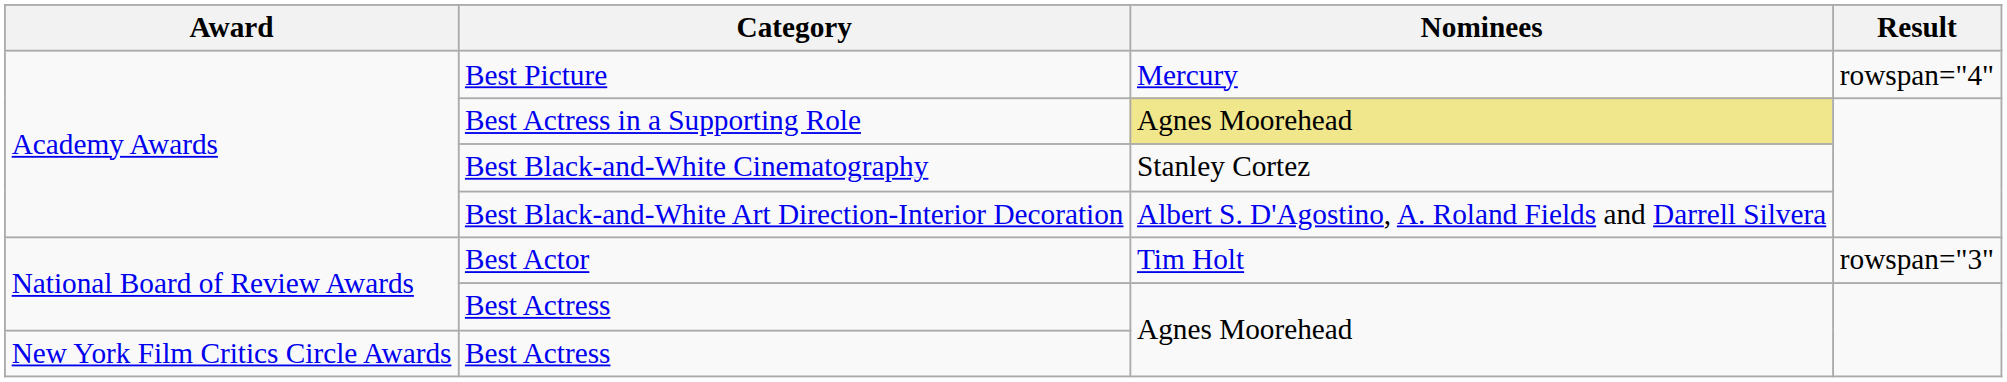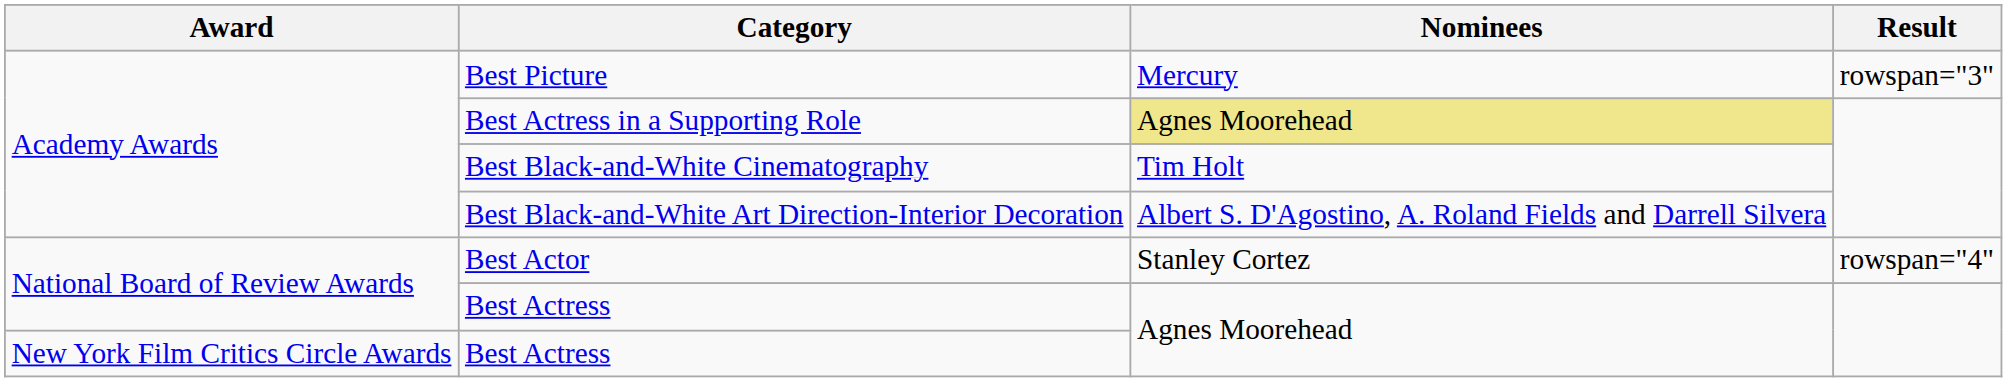(1917, 74) rowspan="4" -> (1917, 74) rowspan="3"
(1224, 167) Stanley Cortez -> (1191, 167) Tim Holt
(1191, 259) Tim Holt -> (1224, 259) Stanley Cortez
(1917, 259) rowspan="3" -> (1917, 259) rowspan="4"
